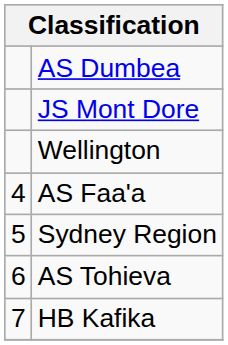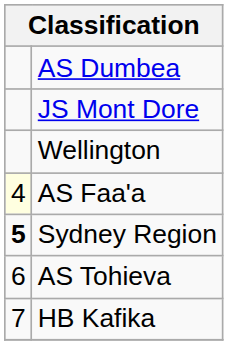(18, 192) no background -> (18, 192) lightyellow background
(18, 234) normal -> (18, 234) bold
